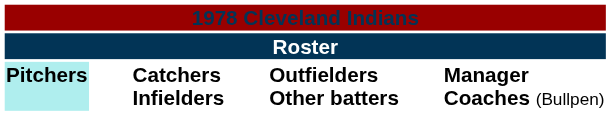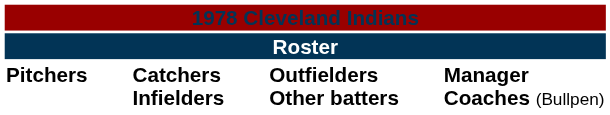(47, 75) paleturquoise background -> (47, 75) no background
